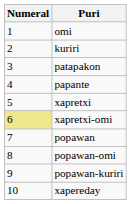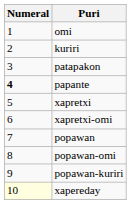(10, 84) normal -> (10, 84) bold
(10, 119) khaki background -> (10, 119) no background
(13, 191) no background -> (13, 191) lightyellow background
